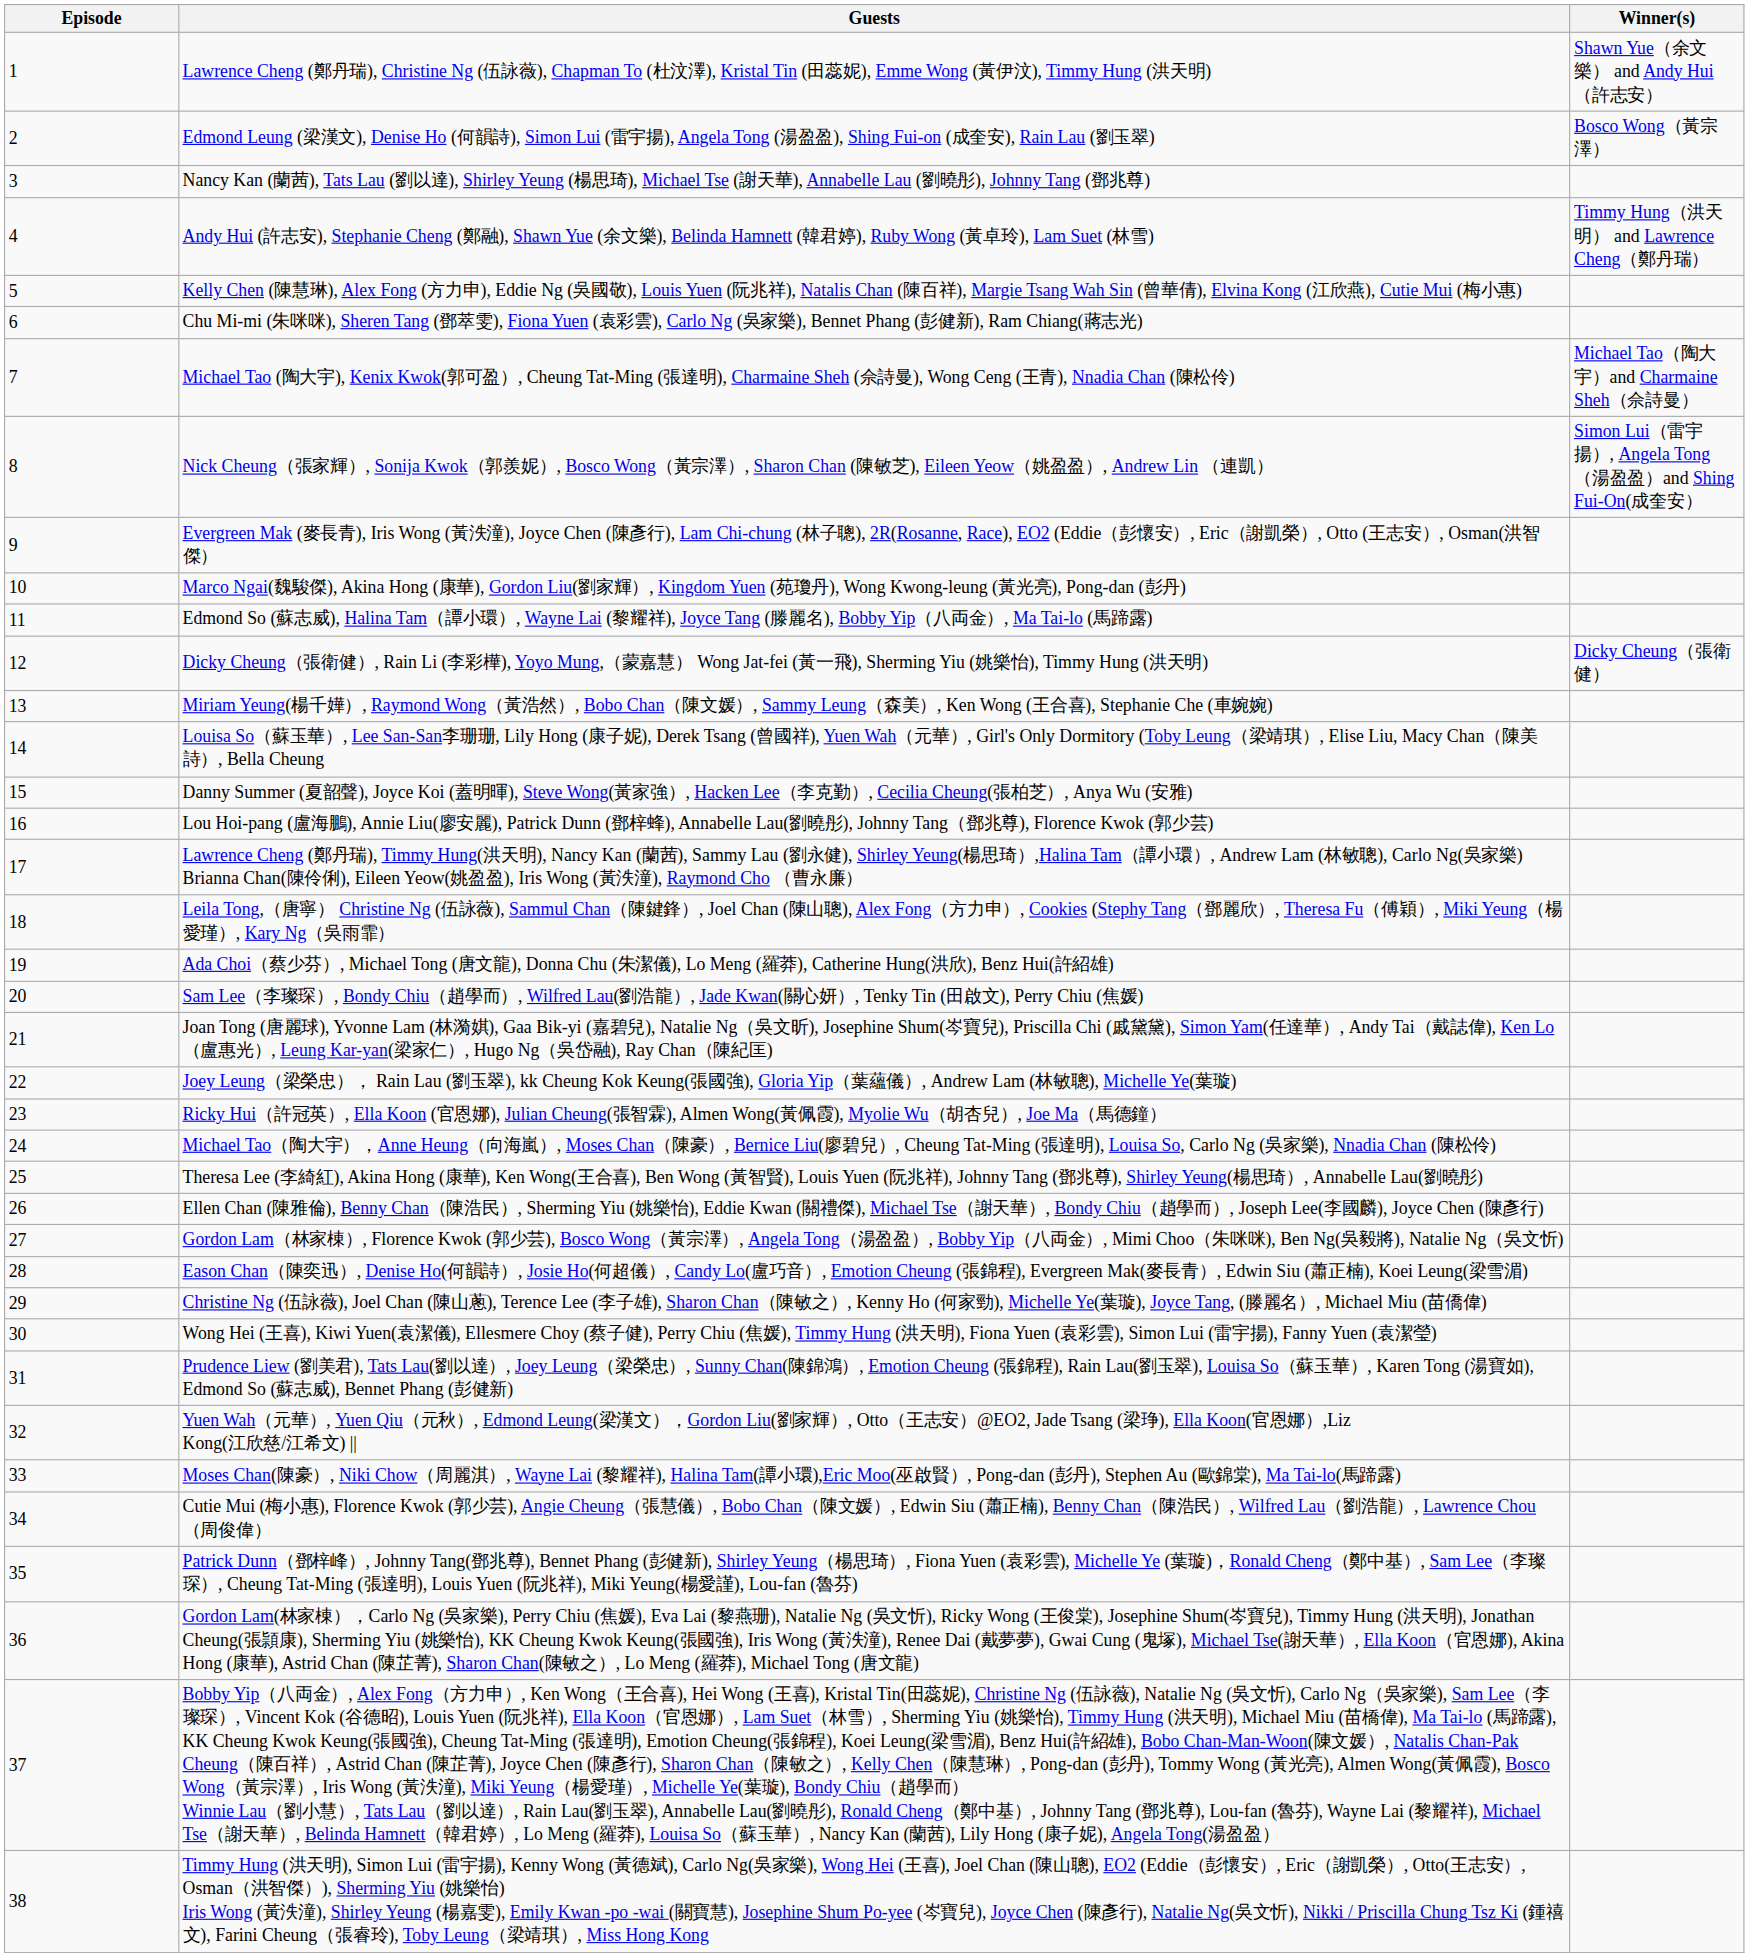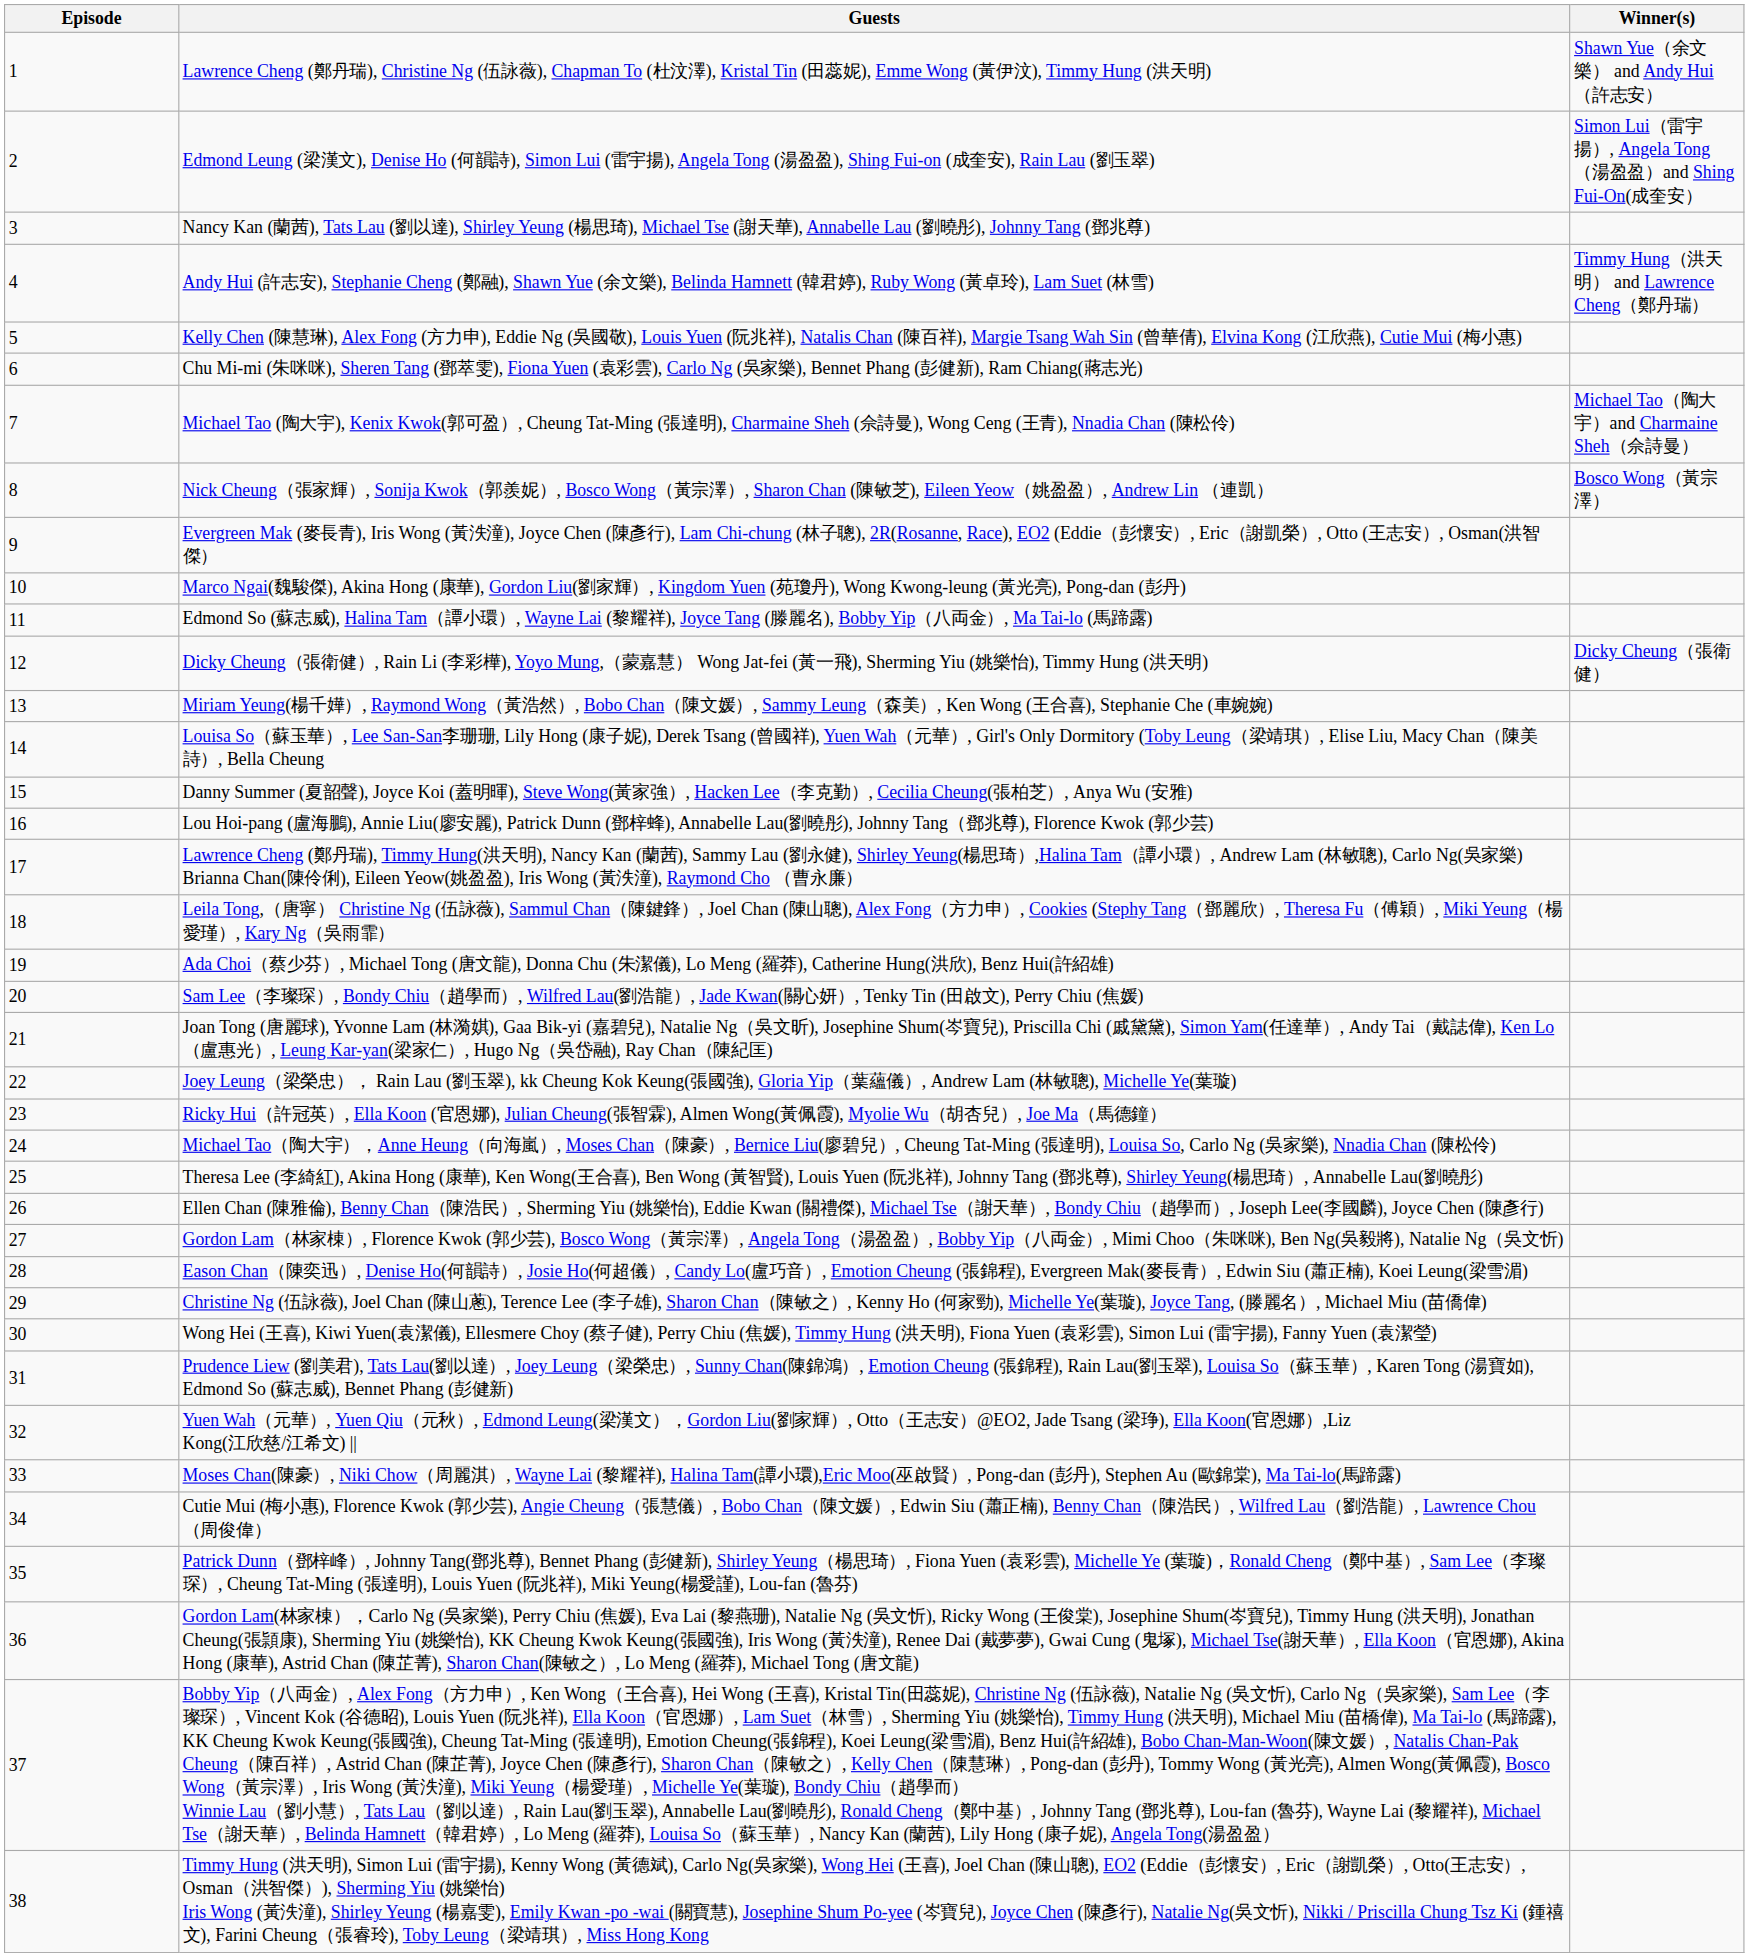(1646, 137) Bosco Wong（黃宗澤） -> (1654, 160) Simon Lui（雷宇揚）, Angela Tong （湯盈盈）and Shing Fui-On(成奎安）
(1654, 466) Simon Lui（雷宇揚）, Angela Tong （湯盈盈）and Shing Fui-On(成奎安） -> (1646, 489) Bosco Wong（黃宗澤）
